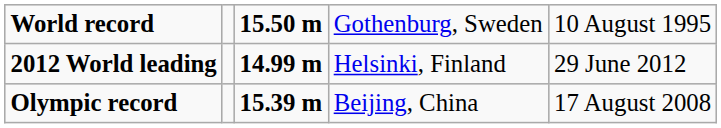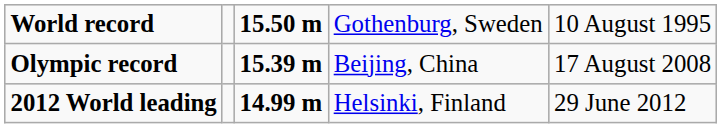rows swapped: (94, 102) <-> (114, 63)
